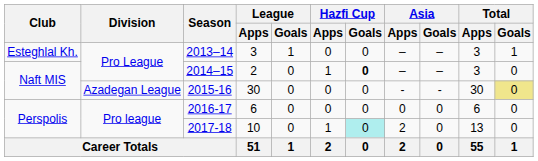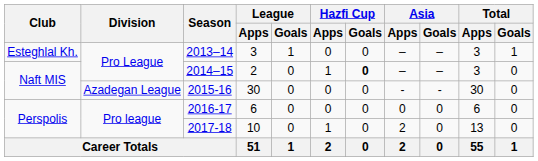(514, 90) khaki background -> (514, 90) no background
(365, 128) paleturquoise background -> (365, 128) no background
